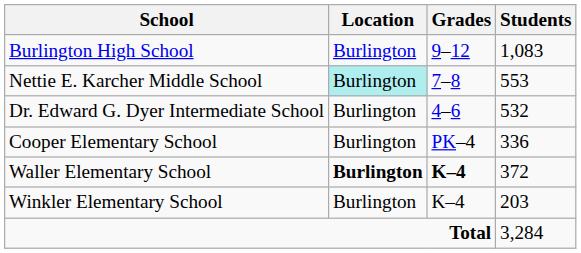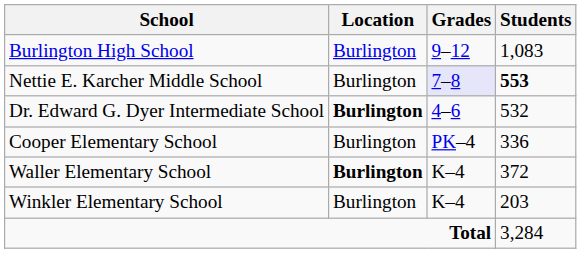(375, 80) paleturquoise background -> (375, 80) no background
(446, 80) no background -> (446, 80) lavender background
(514, 80) normal -> (514, 80) bold
(375, 111) normal -> (378, 111) bold
(449, 171) bold -> (448, 171) normal
